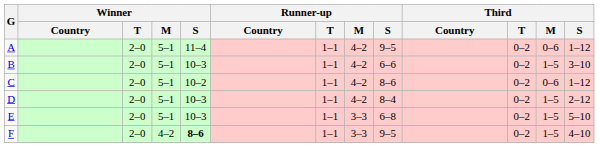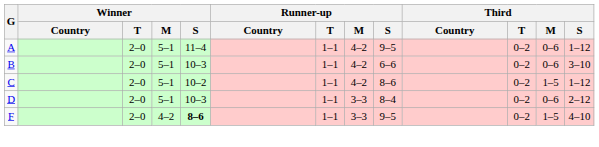(551, 64) 1–5 -> (551, 64) 0–6
(551, 82) 0–6 -> (551, 82) 1–5
(359, 99) 4–2 -> (359, 99) 3–3
(551, 99) 1–5 -> (551, 99) 0–6
- row: (11, 116)
